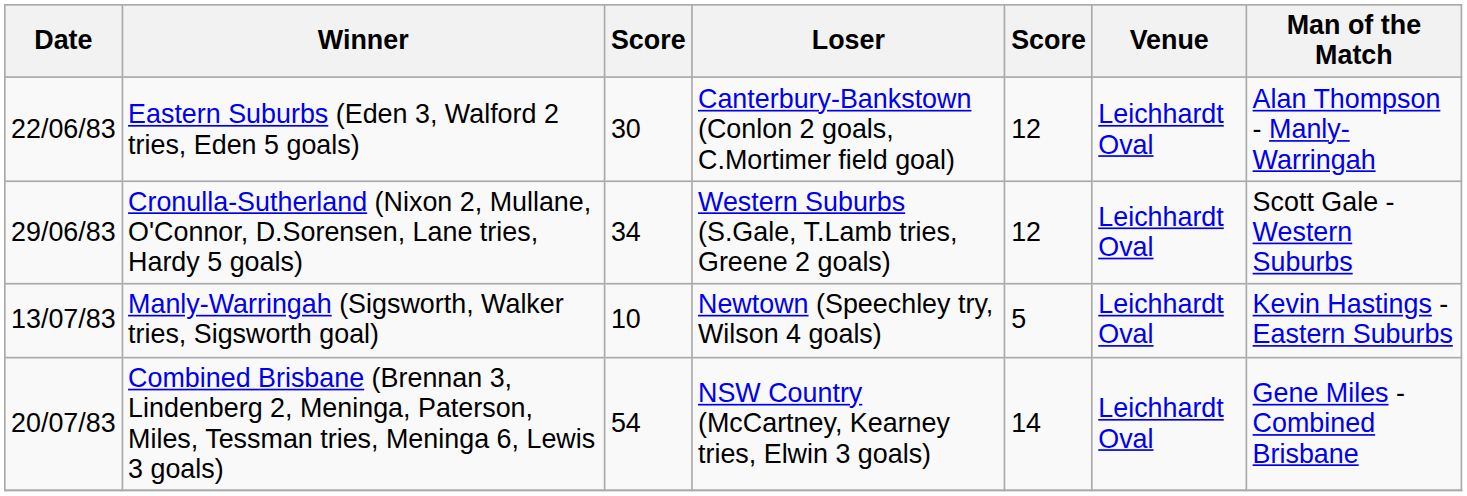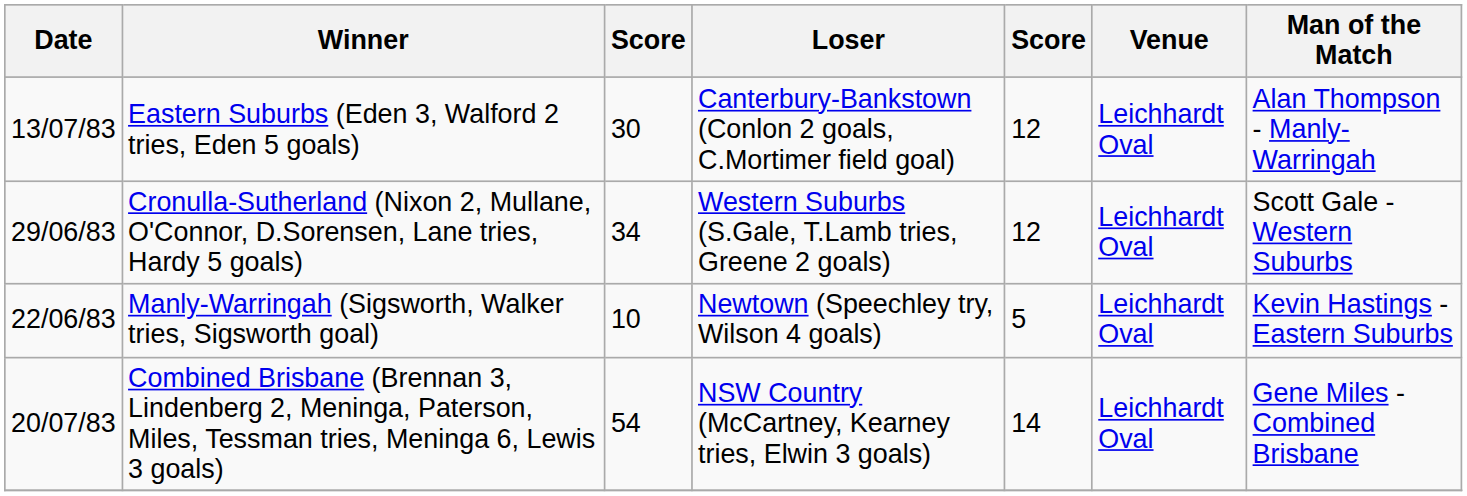(63, 128) 22/06/83 -> (63, 128) 13/07/83
(63, 320) 13/07/83 -> (63, 320) 22/06/83
